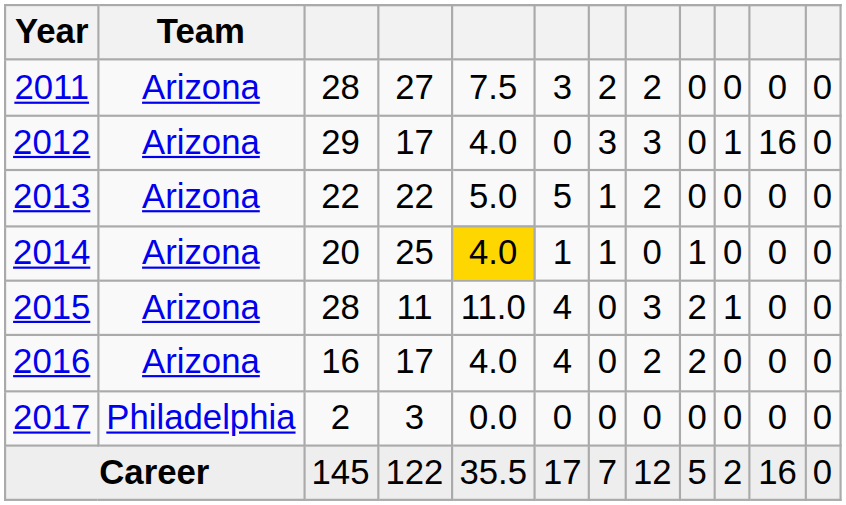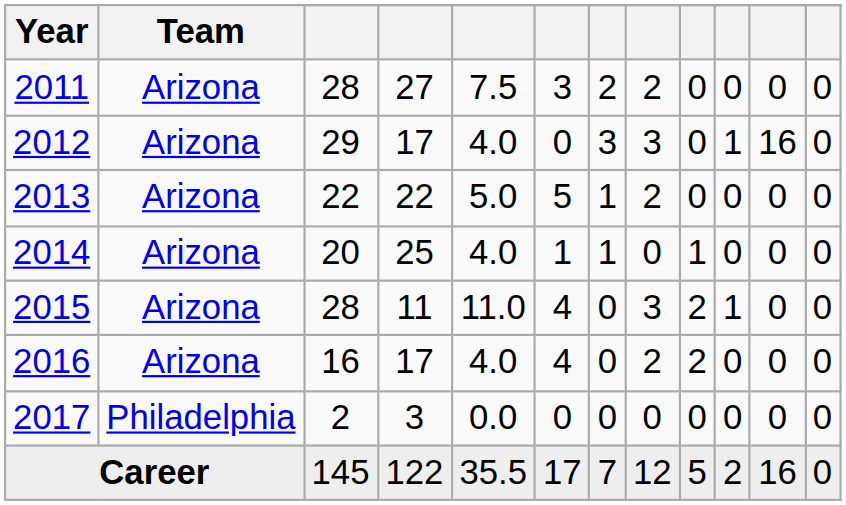(493, 252) gold background -> (493, 252) no background
